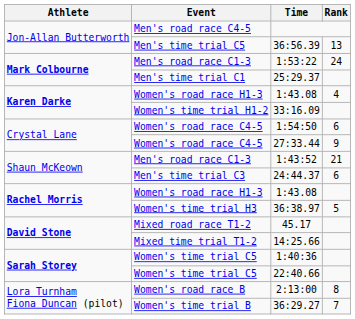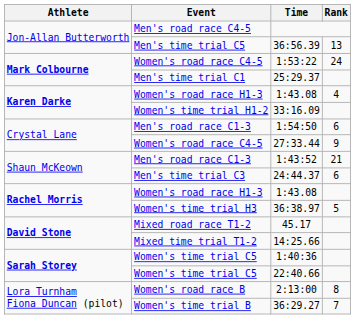(193, 61) Men's road race C1-3 -> (198, 61) Women's road race C4-5
(198, 126) Women's road race C4-5 -> (193, 126) Men's road race C1-3
